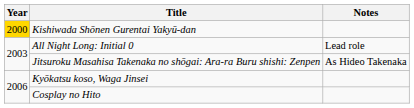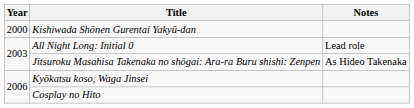(17, 29) gold background -> (17, 29) no background
